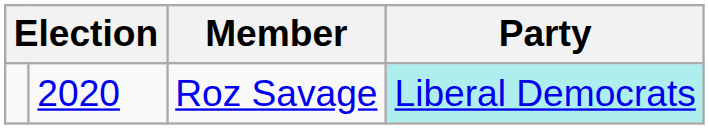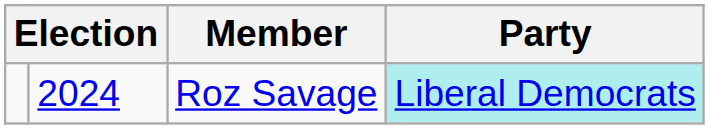(79, 92) 2020 -> (79, 92) 2024
